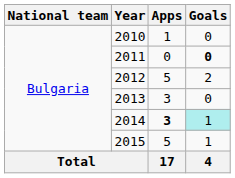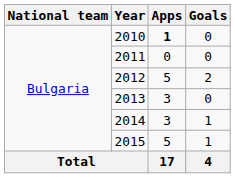(167, 36) normal -> (167, 36) bold
(208, 57) bold -> (208, 57) normal
(167, 120) bold -> (167, 120) normal
(208, 120) paleturquoise background -> (208, 120) no background
